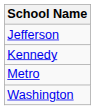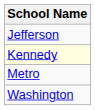(32, 54) no background -> (32, 54) lightyellow background
